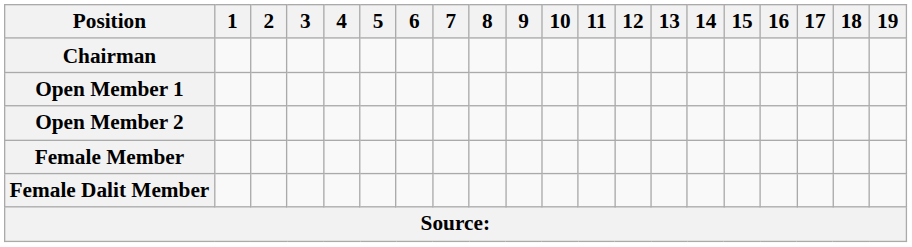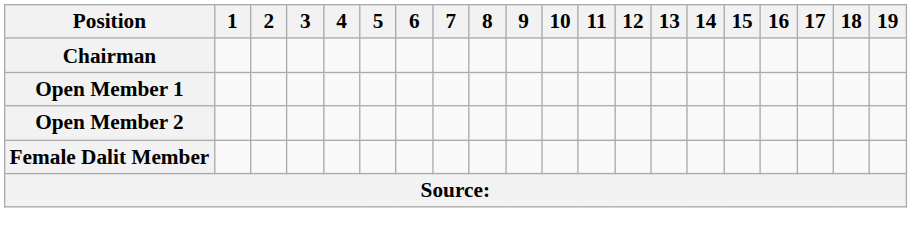- row: (109, 156)
